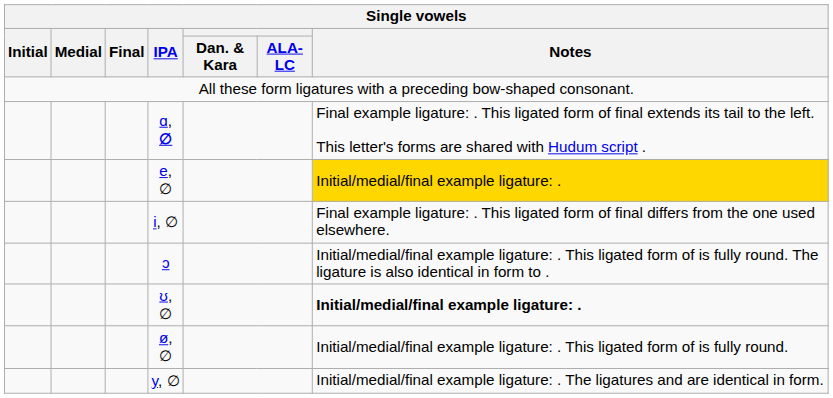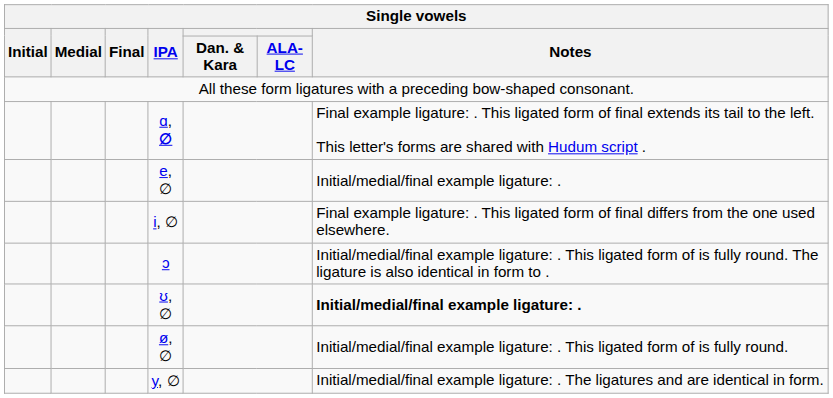(439, 180) gold background -> (439, 180) no background
